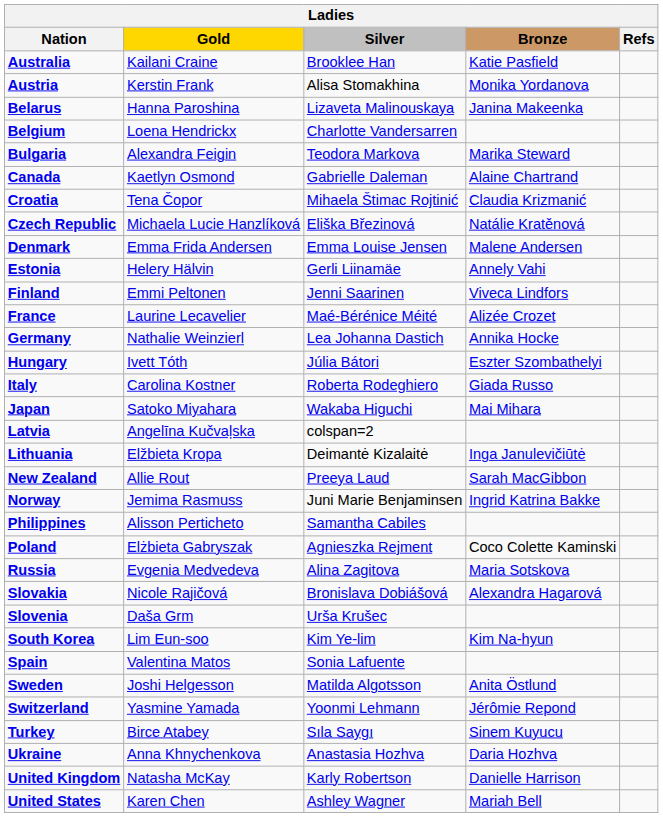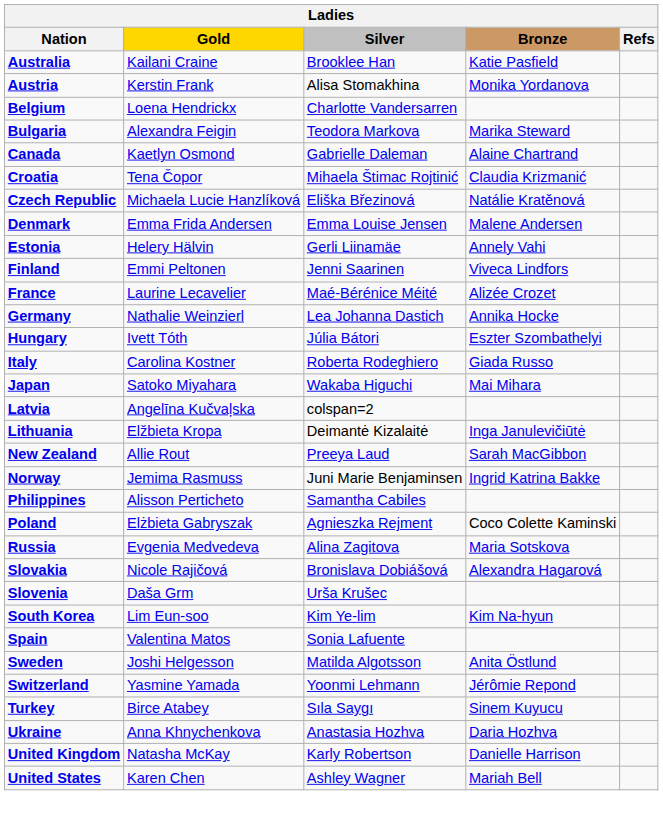- row: (35, 108)
